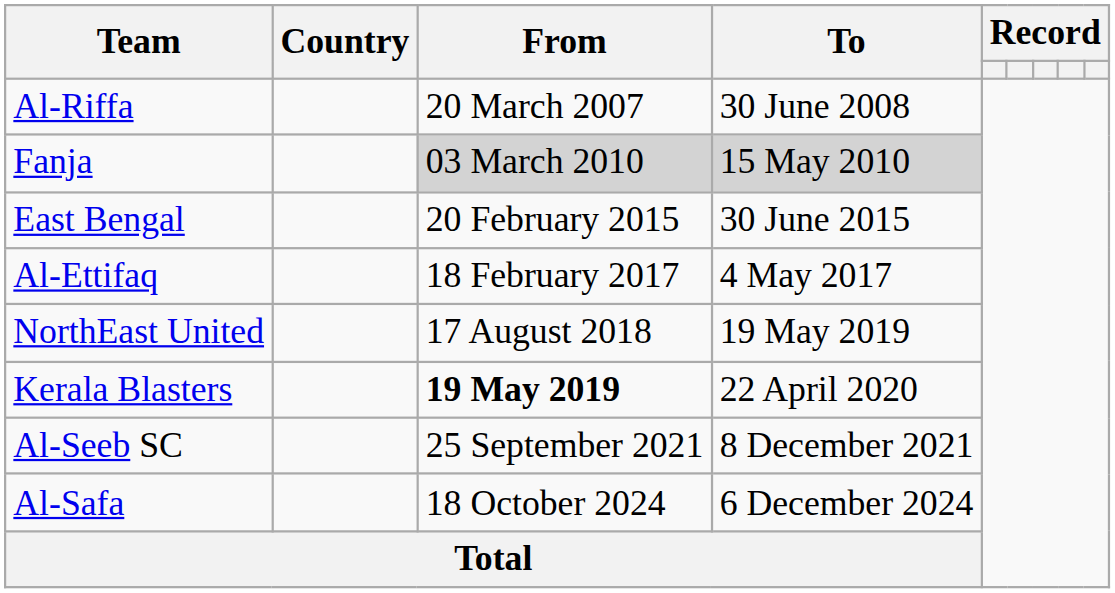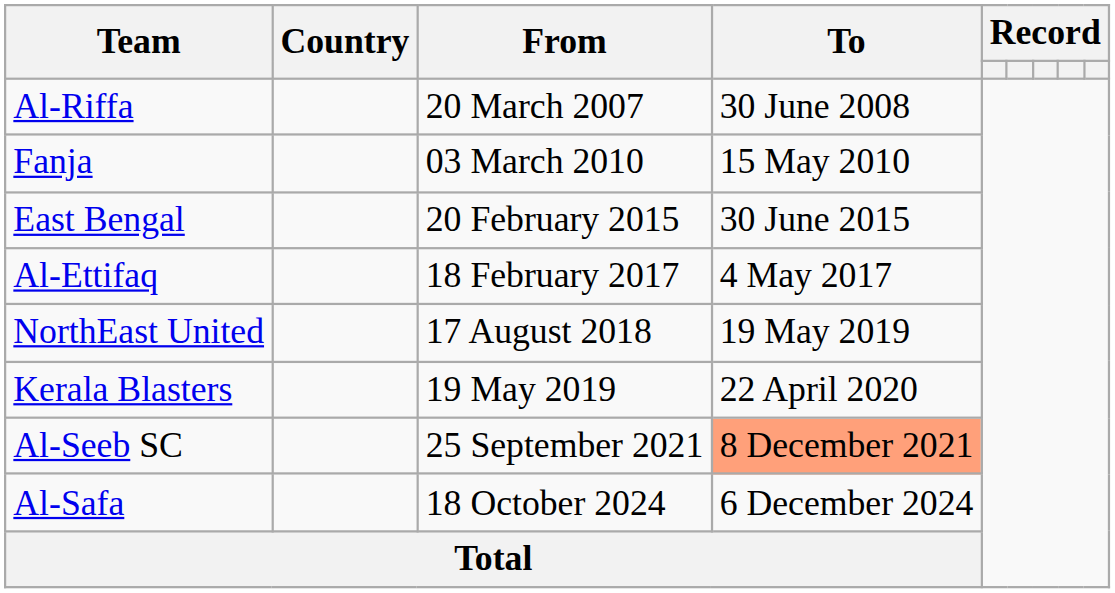(535, 162) lightgrey background -> (535, 162) no background
(815, 162) lightgrey background -> (815, 162) no background
(523, 388) bold -> (521, 388) normal
(847, 445) no background -> (847, 445) lightsalmon background
